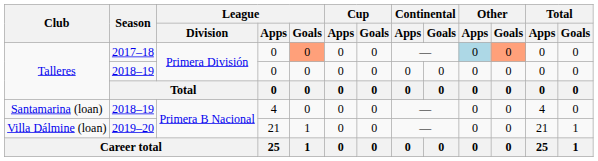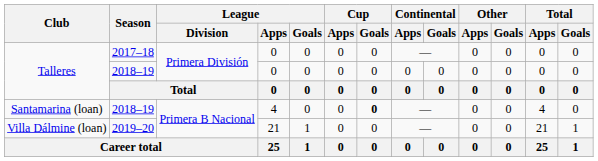(307, 52) lightsalmon background -> (307, 52) no background
(475, 52) lightblue background -> (475, 52) no background
(508, 52) lightsalmon background -> (508, 52) no background
(374, 109) normal -> (374, 109) bold
